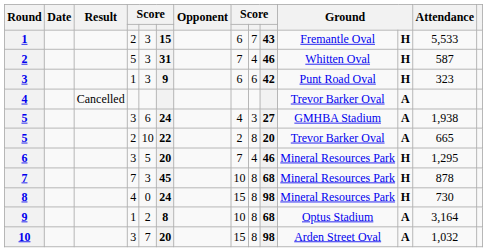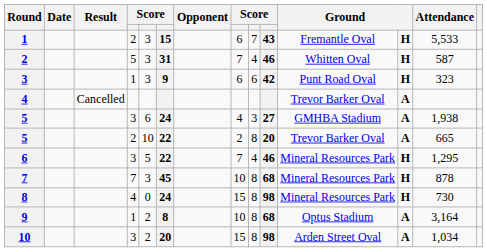(165, 158) 20 -> (165, 158) 22
(148, 237) 7 -> (148, 237) 2
(445, 237) 1,032 -> (445, 237) 1,034
